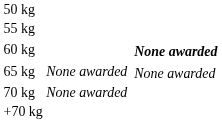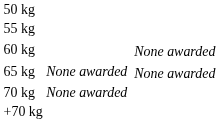(176, 51) bold -> (175, 51) normal
